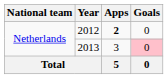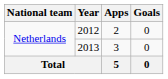(116, 30) bold -> (116, 30) normal
(147, 47) pink background -> (147, 47) no background
